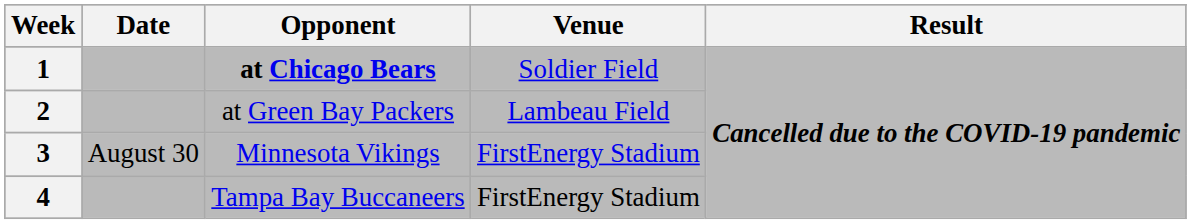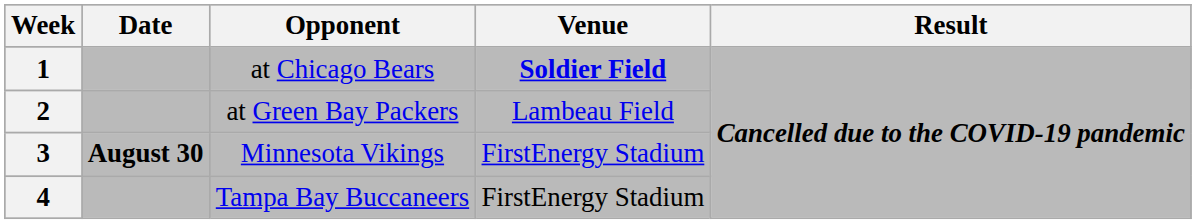(338, 68) bold -> (342, 68) normal
(588, 68) normal -> (593, 68) bold
(143, 153) normal -> (146, 153) bold
